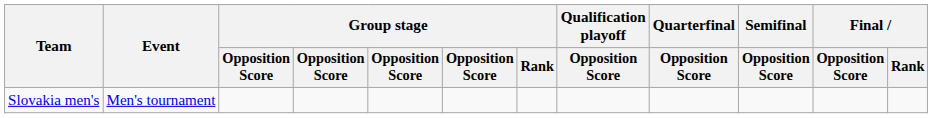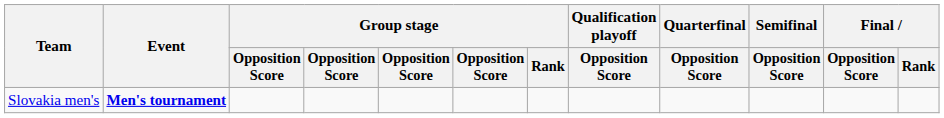(161, 100) normal -> (166, 100) bold
